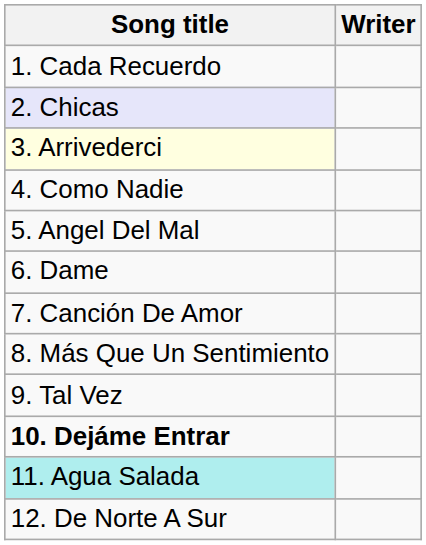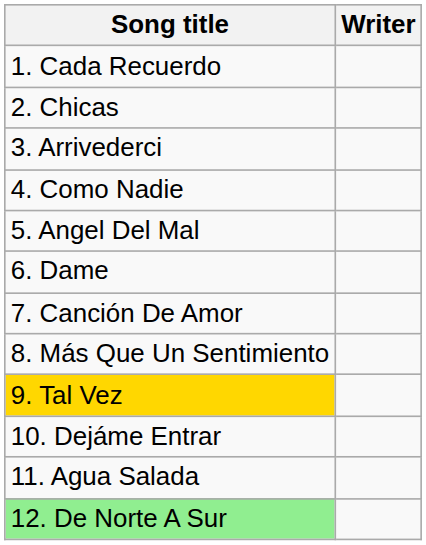(65, 107) lavender background -> (65, 107) no background
(86, 148) lightyellow background -> (86, 148) no background
(67, 395) no background -> (67, 395) gold background
(120, 436) bold -> (116, 436) normal
(105, 477) paleturquoise background -> (105, 477) no background
(119, 518) no background -> (119, 518) lightgreen background
